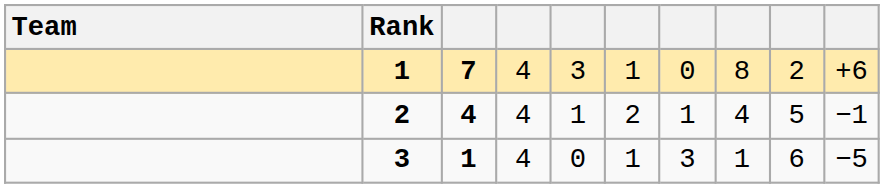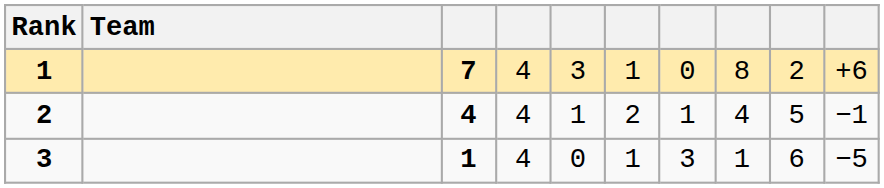columns swapped: (402, 27) <-> (44, 27)
